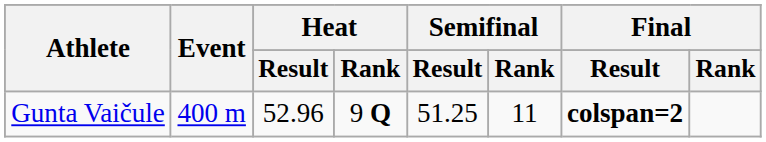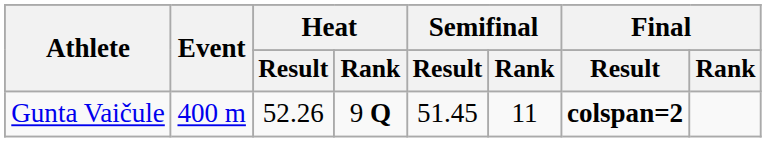(293, 114) 52.96 -> (293, 114) 52.26
(447, 114) 51.25 -> (447, 114) 51.45
